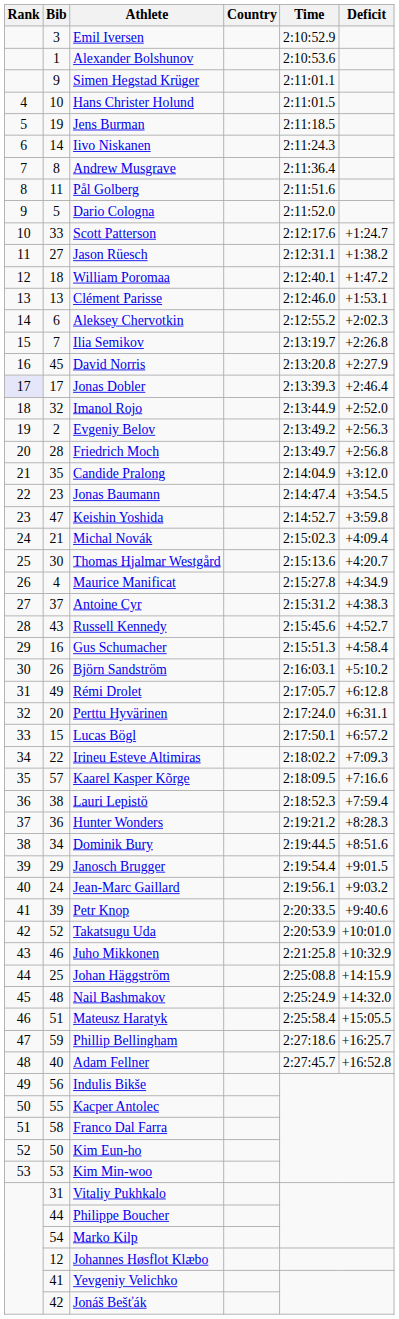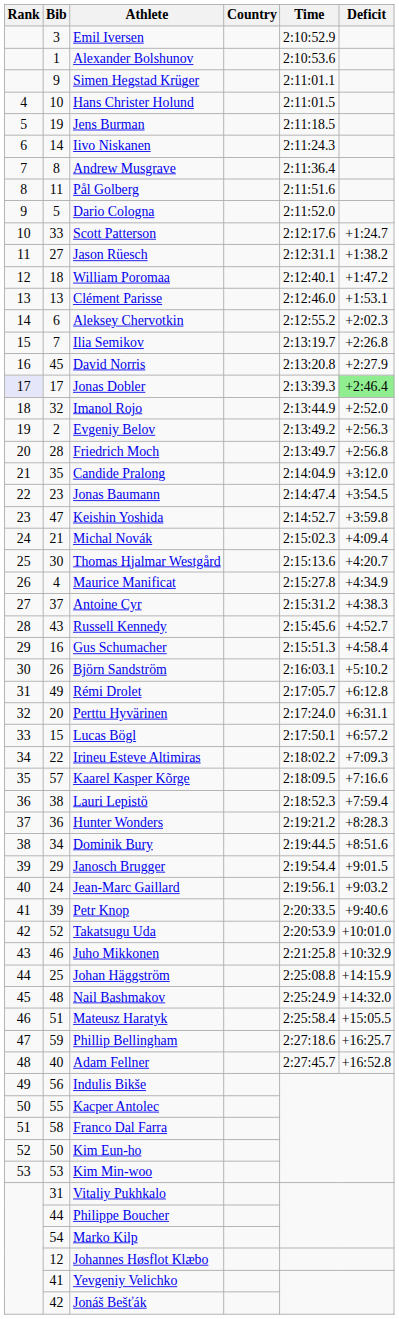(367, 386) no background -> (367, 386) lightgreen background
